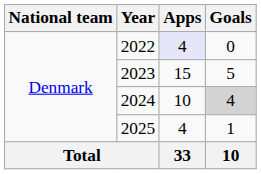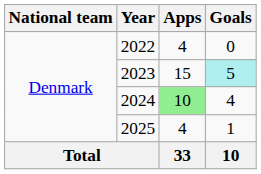(182, 45) lavender background -> (182, 45) no background
(231, 73) no background -> (231, 73) paleturquoise background
(182, 100) no background -> (182, 100) lightgreen background
(231, 100) lightgrey background -> (231, 100) no background
